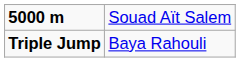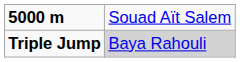(157, 43) no background -> (157, 43) lightgrey background
